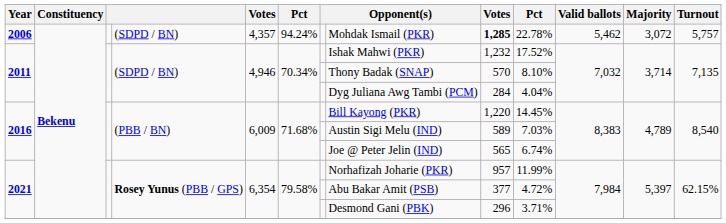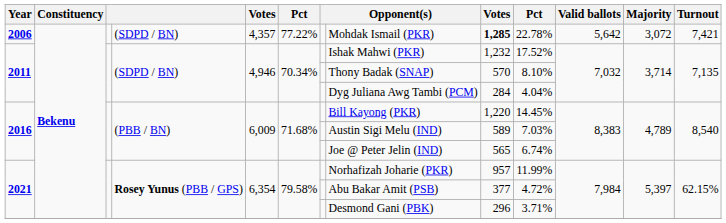(299, 33) 94.24% -> (299, 33) 77.22%
(607, 33) 5,462 -> (607, 33) 5,642
(705, 33) 5,757 -> (705, 33) 7,421
